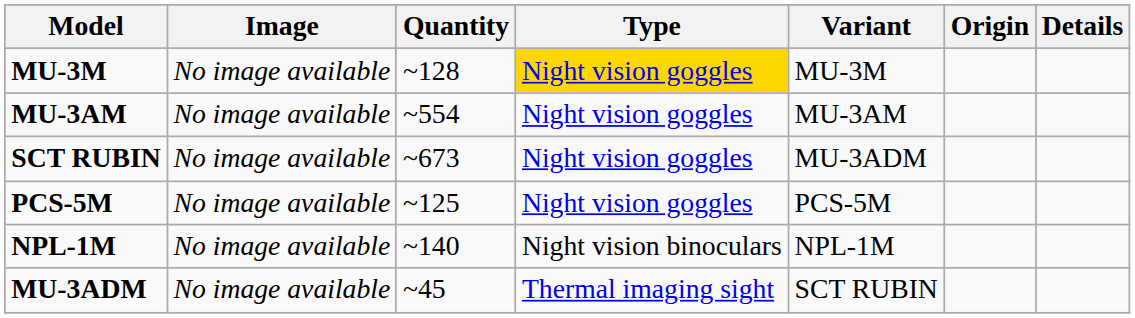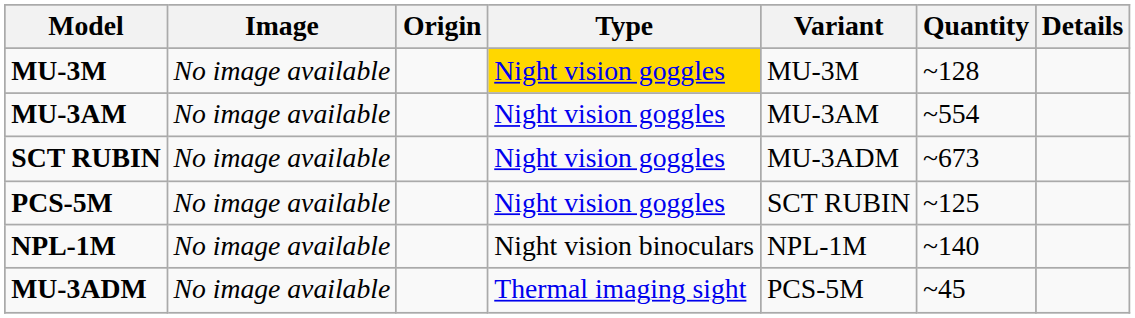columns swapped: (990, 26) <-> (456, 26)
(843, 202) PCS-5M -> (839, 202) SCT RUBIN
(866, 289) SCT RUBIN -> (815, 289) PCS-5M
